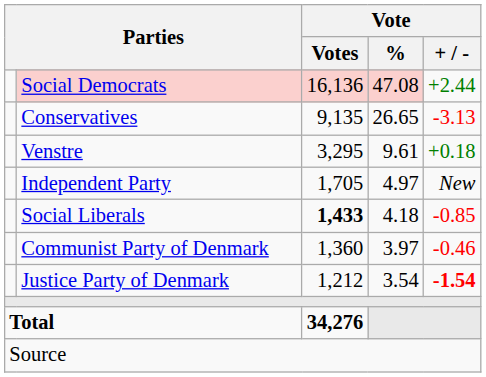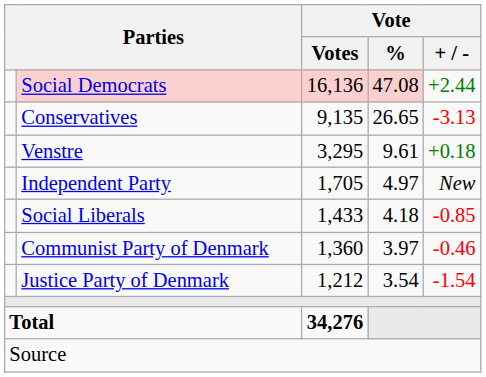(340, 215) bold -> (340, 215) normal
(454, 280) bold -> (454, 280) normal
